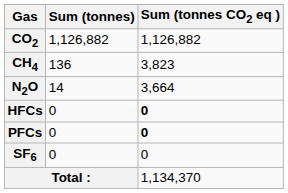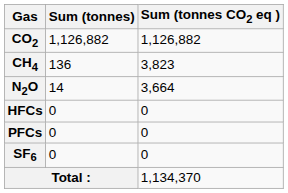(145, 111) bold -> (145, 111) normal
(145, 132) bold -> (145, 132) normal
